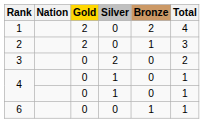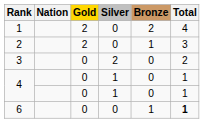(185, 110) normal -> (185, 110) bold
